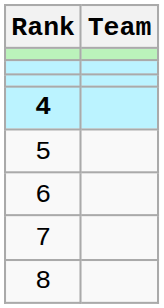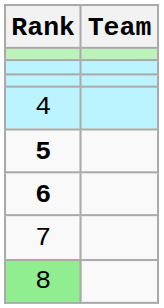(43, 108) bold -> (43, 108) normal
(43, 151) normal -> (43, 151) bold
(43, 194) normal -> (43, 194) bold
(43, 281) no background -> (43, 281) lightgreen background
